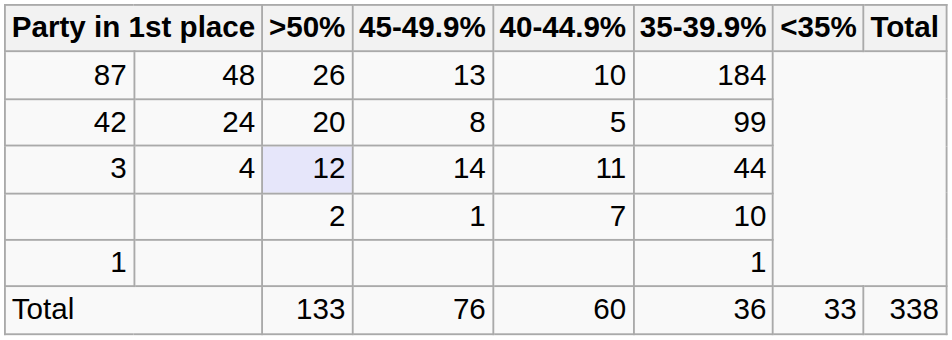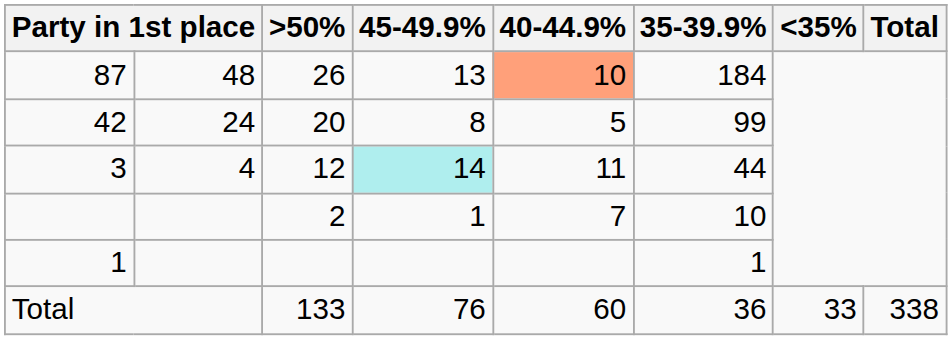(610, 74) no background -> (610, 74) lightsalmon background
(329, 168) lavender background -> (329, 168) no background
(469, 168) no background -> (469, 168) paleturquoise background
